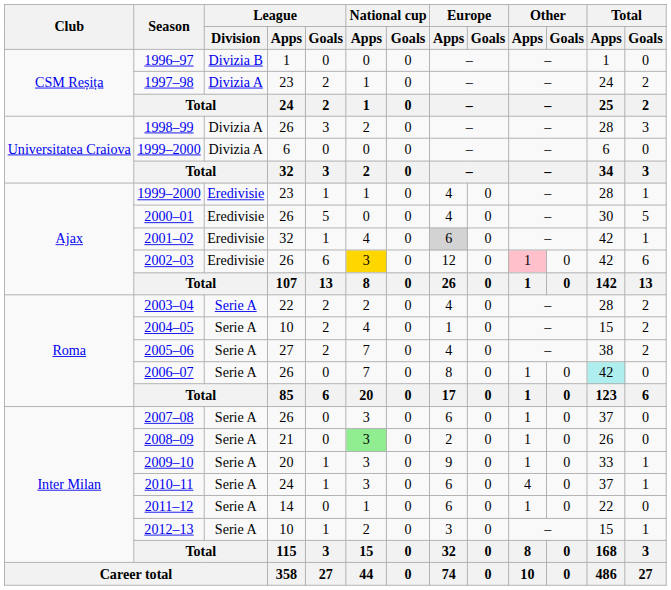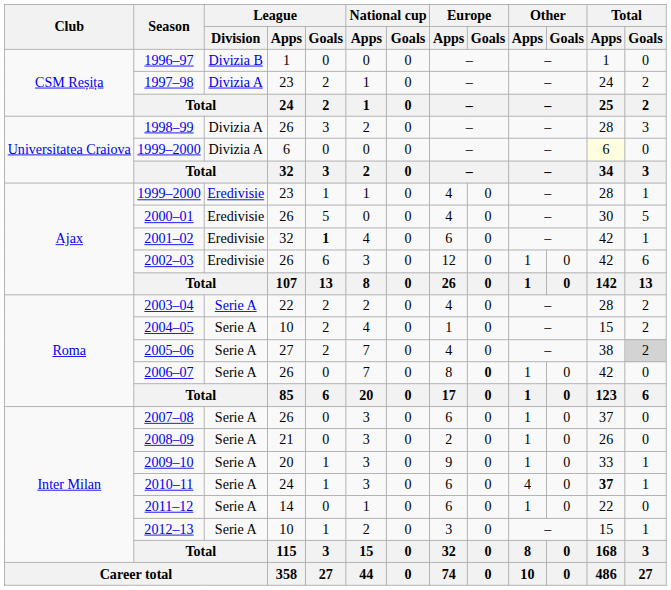(606, 149) no background -> (606, 149) lightyellow background
(326, 238) normal -> (326, 238) bold
(449, 238) lightgrey background -> (449, 238) no background
(366, 261) gold background -> (366, 261) no background
(527, 261) pink background -> (527, 261) no background
(645, 350) no background -> (645, 350) lightgrey background
(488, 372) normal -> (488, 372) bold
(606, 372) paleturquoise background -> (606, 372) no background
(366, 439) lightgreen background -> (366, 439) no background
(606, 484) normal -> (606, 484) bold
